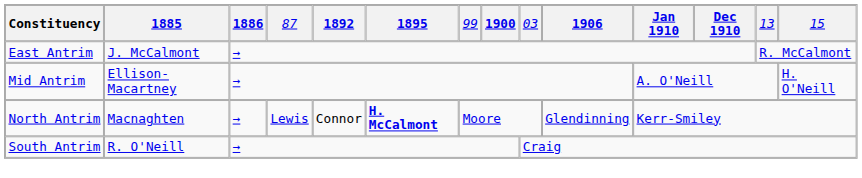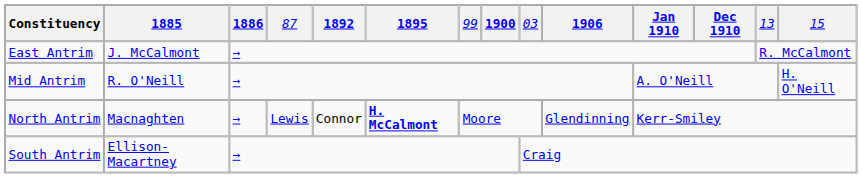(142, 81) Ellison-Macartney -> (146, 81) R. O'Neill
(146, 147) R. O'Neill -> (142, 154) Ellison-Macartney
